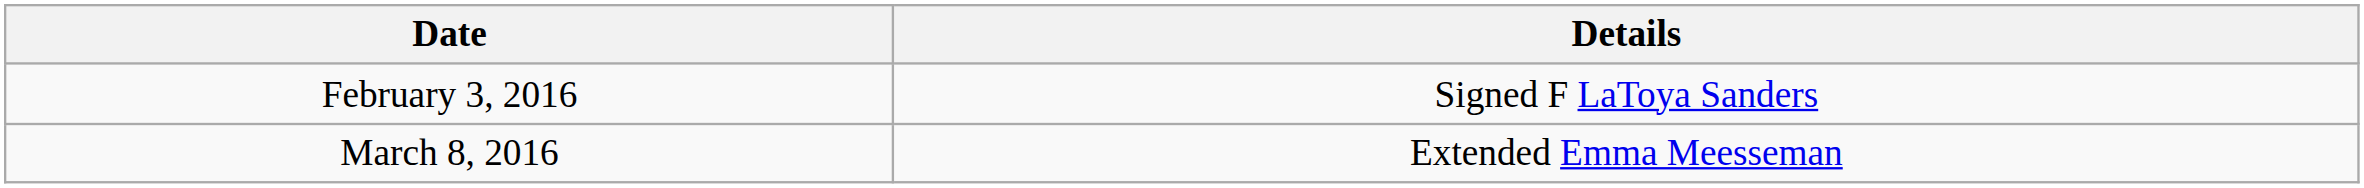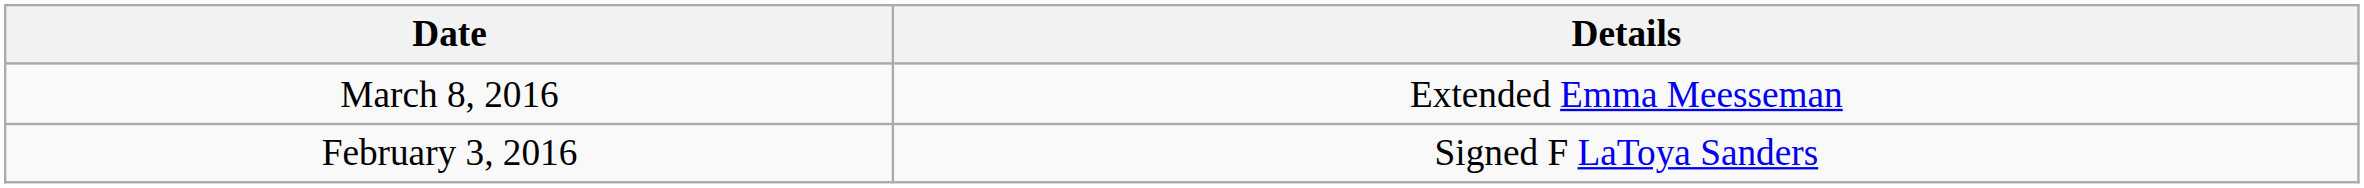rows swapped: (450, 93) <-> (450, 152)
